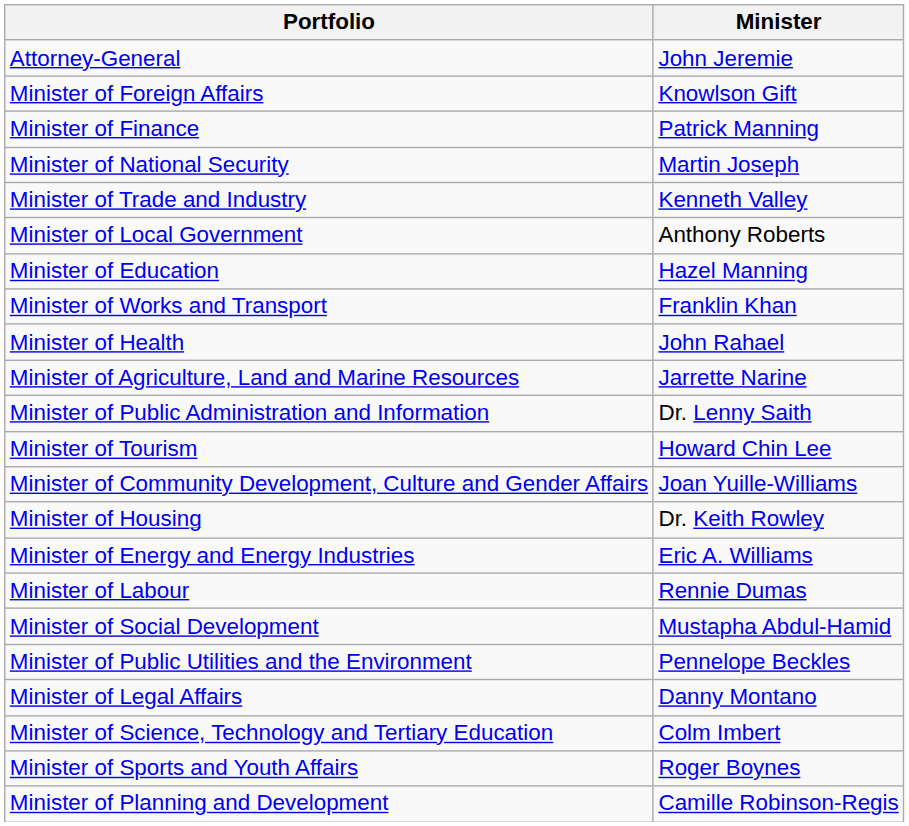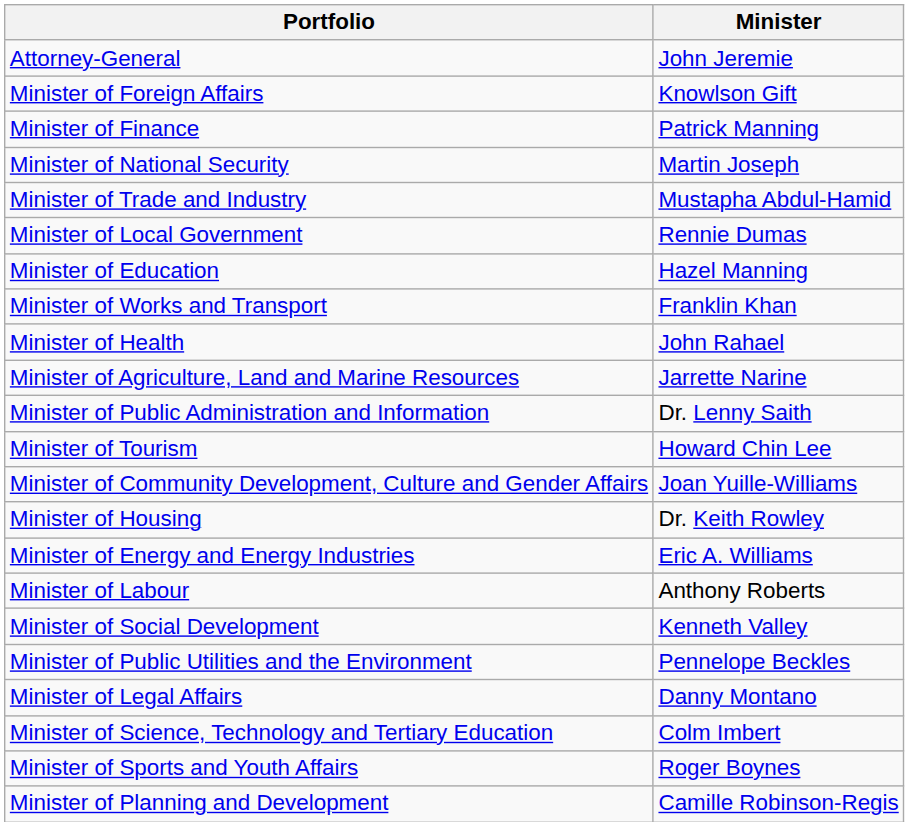(733, 199) Kenneth Valley -> (775, 199) Mustapha Abdul-Hamid
(742, 235) Anthony Roberts -> (733, 235) Rennie Dumas
(733, 590) Rennie Dumas -> (742, 590) Anthony Roberts
(775, 626) Mustapha Abdul-Hamid -> (733, 626) Kenneth Valley
